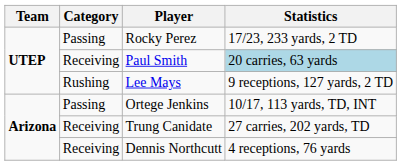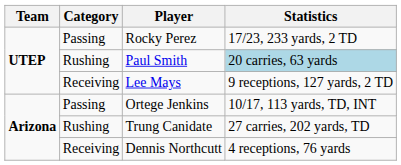(91, 60) Receiving -> (86, 60) Rushing
(86, 82) Rushing -> (91, 82) Receiving
(91, 126) Receiving -> (86, 126) Rushing
